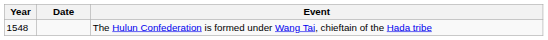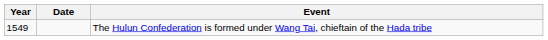(17, 27) 1548 -> (17, 27) 1549
